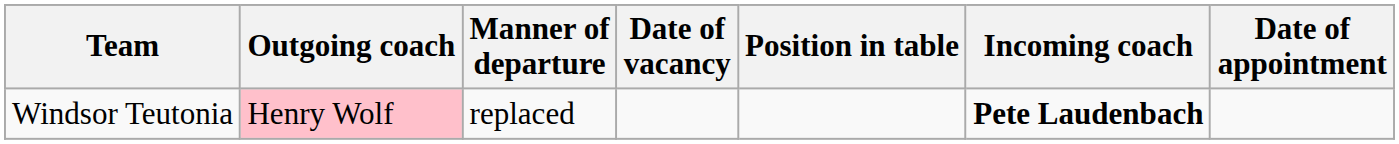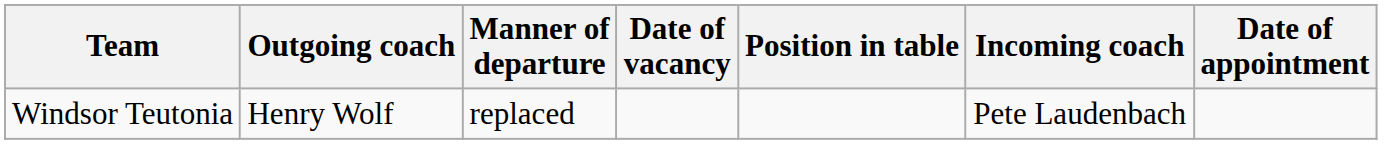(320, 113) pink background -> (320, 113) no background
(1088, 113) bold -> (1080, 113) normal
